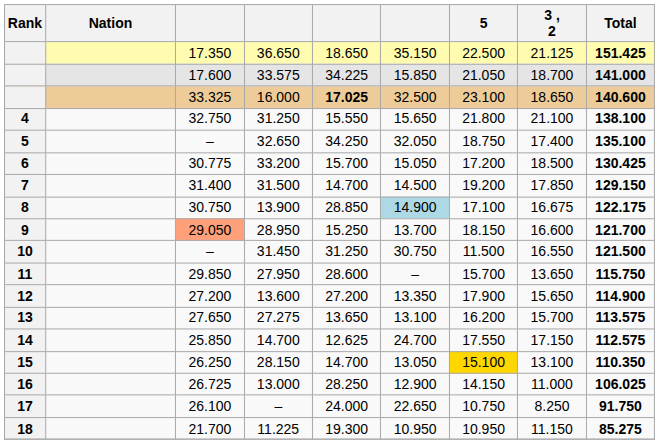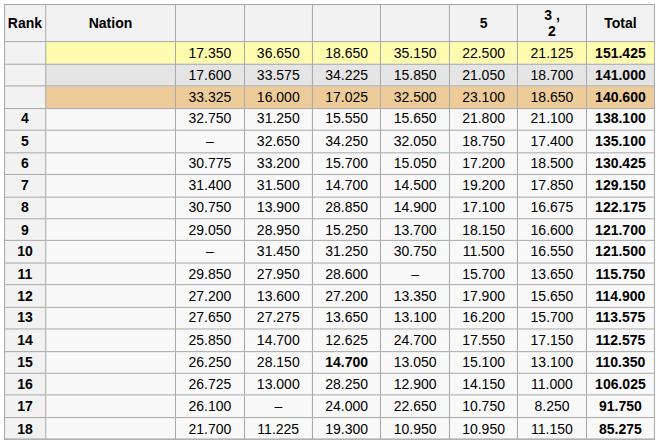(347, 97) bold -> (347, 97) normal
(415, 207) lightblue background -> (415, 207) no background
(210, 229) lightsalmon background -> (210, 229) no background
(347, 362) normal -> (347, 362) bold
(484, 362) gold background -> (484, 362) no background
